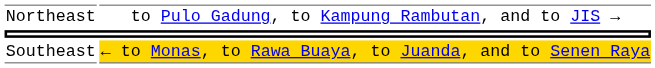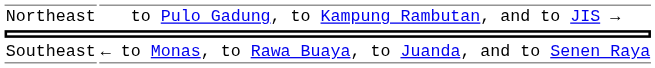(375, 51) gold background -> (375, 51) no background
